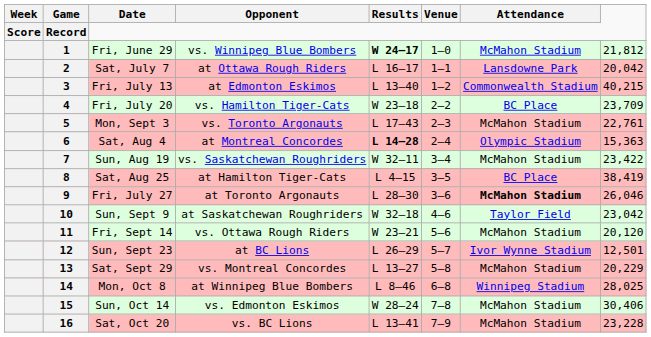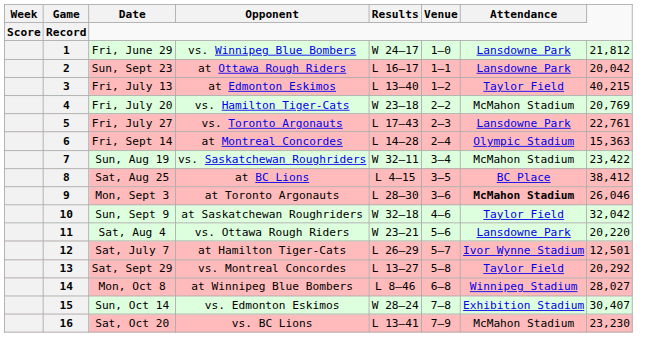(395, 50) bold -> (395, 50) normal
(530, 50) McMahon Stadium -> (524, 50) Lansdowne Park
(132, 68) Sat, July 7 -> (132, 68) Sun, Sept 23
(530, 86) Commonwealth Stadium -> (524, 86) Taylor Field
(530, 105) BC Place -> (524, 105) McMahon Stadium
(623, 105) 23,709 -> (610, 105) 20,769
(132, 123) Mon, Sept 3 -> (132, 123) Fri, July 27
(530, 123) McMahon Stadium -> (524, 123) Lansdowne Park
(132, 141) Sat, Aug 4 -> (132, 141) Fri, Sept 14
(395, 141) bold -> (395, 141) normal
(272, 178) at Hamilton Tiger-Cats -> (272, 178) at BC Lions
(623, 178) 38,419 -> (610, 178) 38,412
(132, 196) Fri, July 27 -> (132, 196) Mon, Sept 3
(623, 214) 23,042 -> (610, 214) 32,042
(132, 232) Fri, Sept 14 -> (132, 232) Sat, Aug 4
(530, 232) McMahon Stadium -> (524, 232) Lansdowne Park
(623, 232) 20,120 -> (610, 232) 20,220
(132, 250) Sun, Sept 23 -> (132, 250) Sat, July 7
(272, 250) at BC Lions -> (272, 250) at Hamilton Tiger-Cats
(530, 269) McMahon Stadium -> (524, 269) Taylor Field
(623, 269) 20,229 -> (610, 269) 20,292
(623, 287) 28,025 -> (610, 287) 28,027
(530, 305) McMahon Stadium -> (524, 305) Exhibition Stadium
(623, 305) 30,406 -> (610, 305) 30,407
(623, 323) 23,228 -> (610, 323) 23,230
